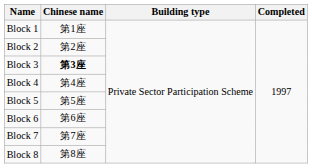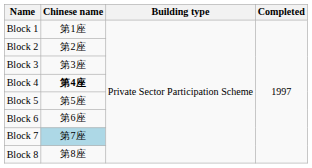(73, 64) bold -> (73, 64) normal
(73, 82) normal -> (73, 82) bold
(73, 136) no background -> (73, 136) lightblue background
